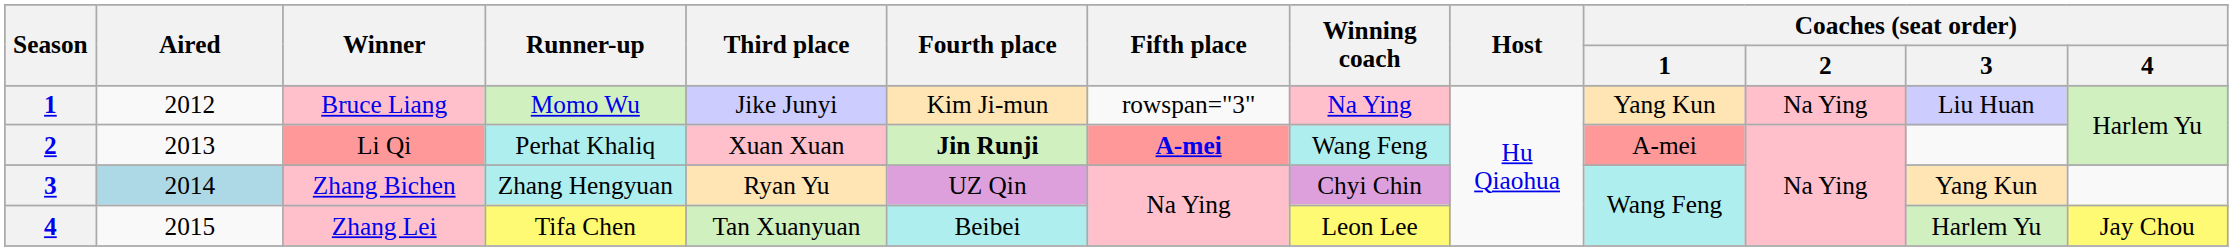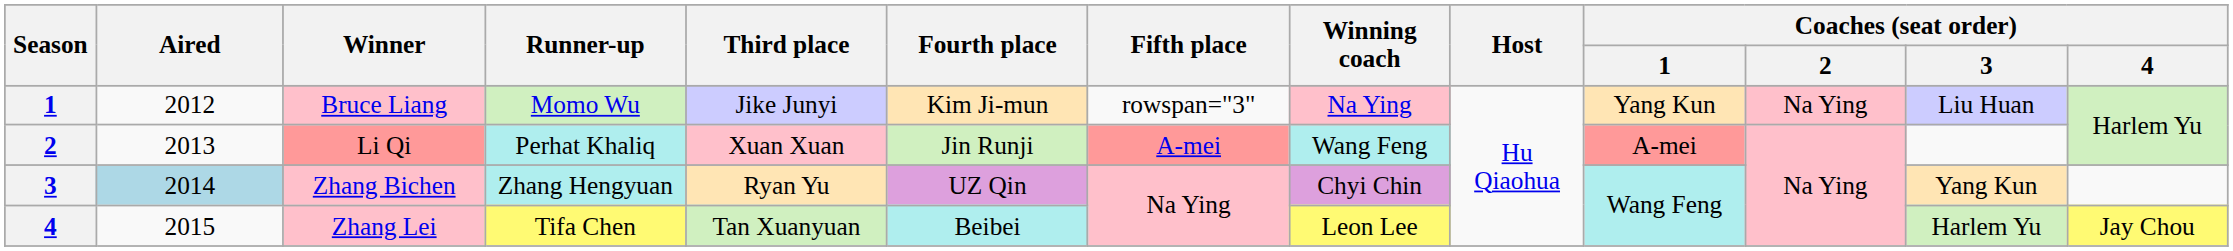(988, 145) bold -> (988, 145) normal
(1189, 145) bold -> (1189, 145) normal
